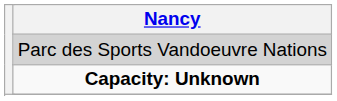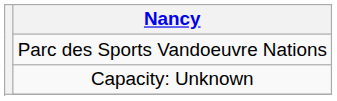(172, 49) lightgrey background -> (172, 49) no background
(172, 79) bold -> (172, 79) normal
